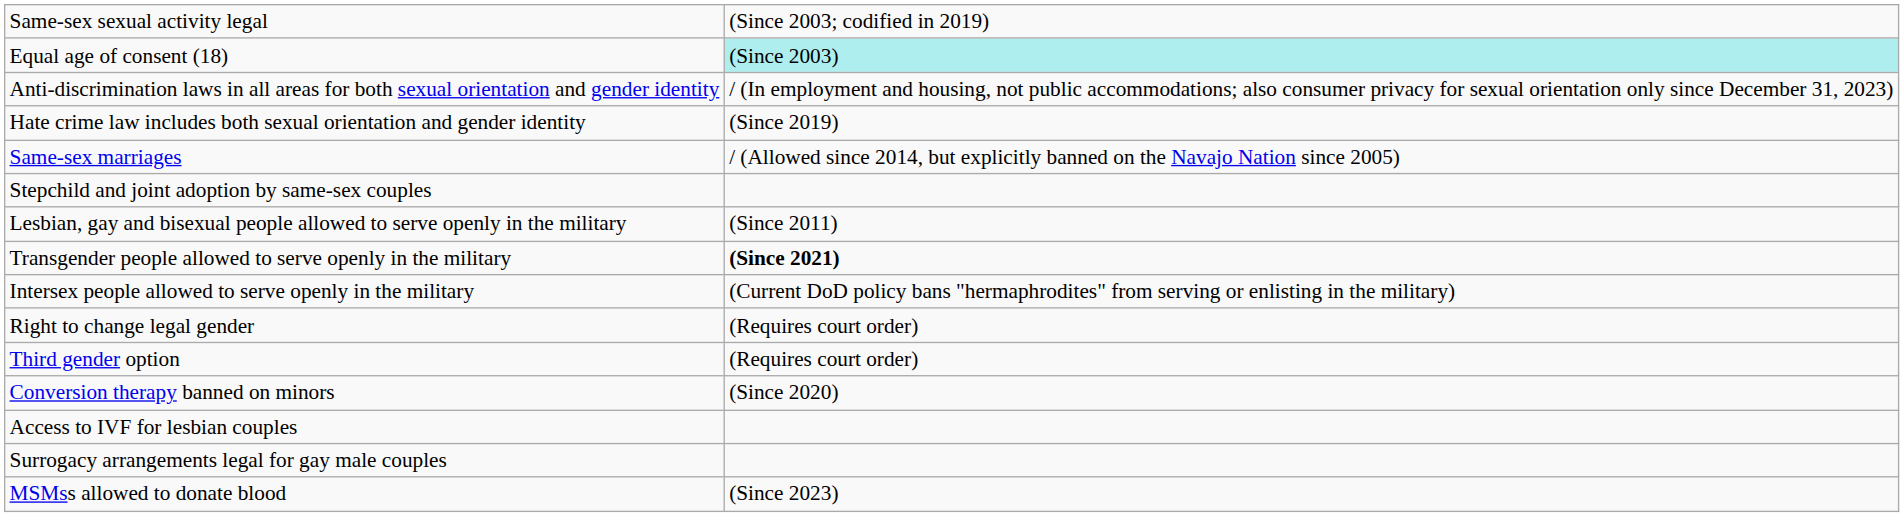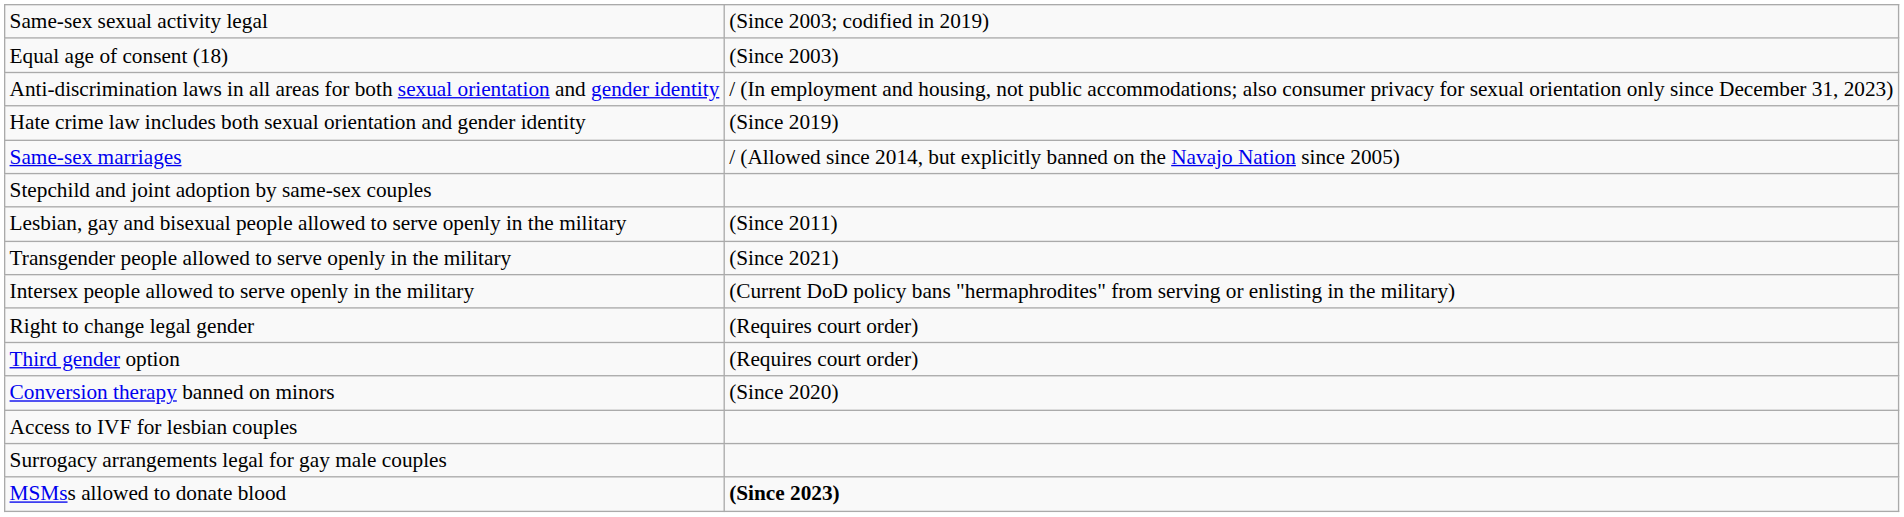(784, 55) paleturquoise background -> (784, 55) no background
(784, 257) bold -> (784, 257) normal
(784, 493) normal -> (784, 493) bold
